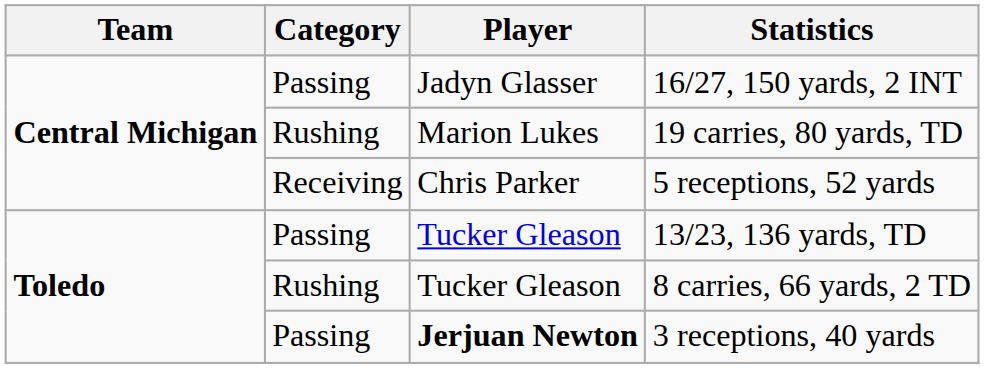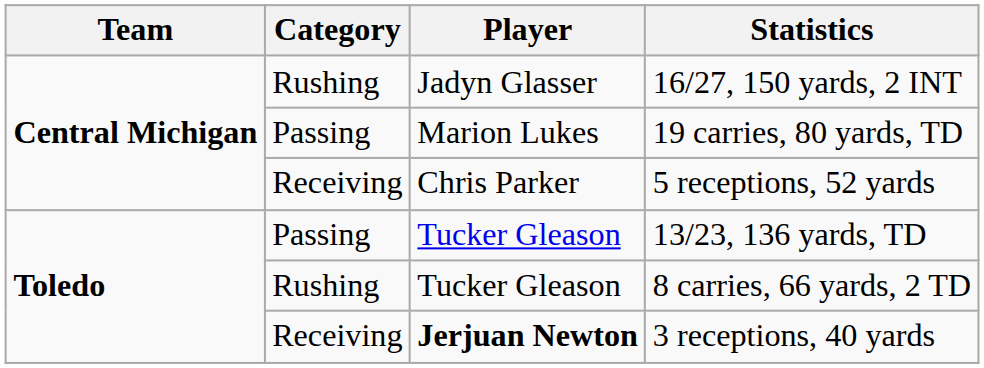(321, 81) Passing -> (326, 81) Rushing
(326, 132) Rushing -> (321, 132) Passing
(321, 336) Passing -> (337, 336) Receiving
